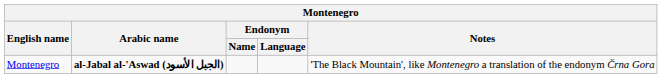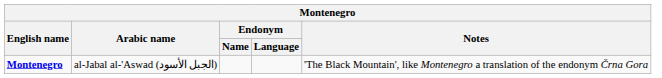(33, 64) normal -> (35, 64) bold
(149, 64) bold -> (146, 64) normal
